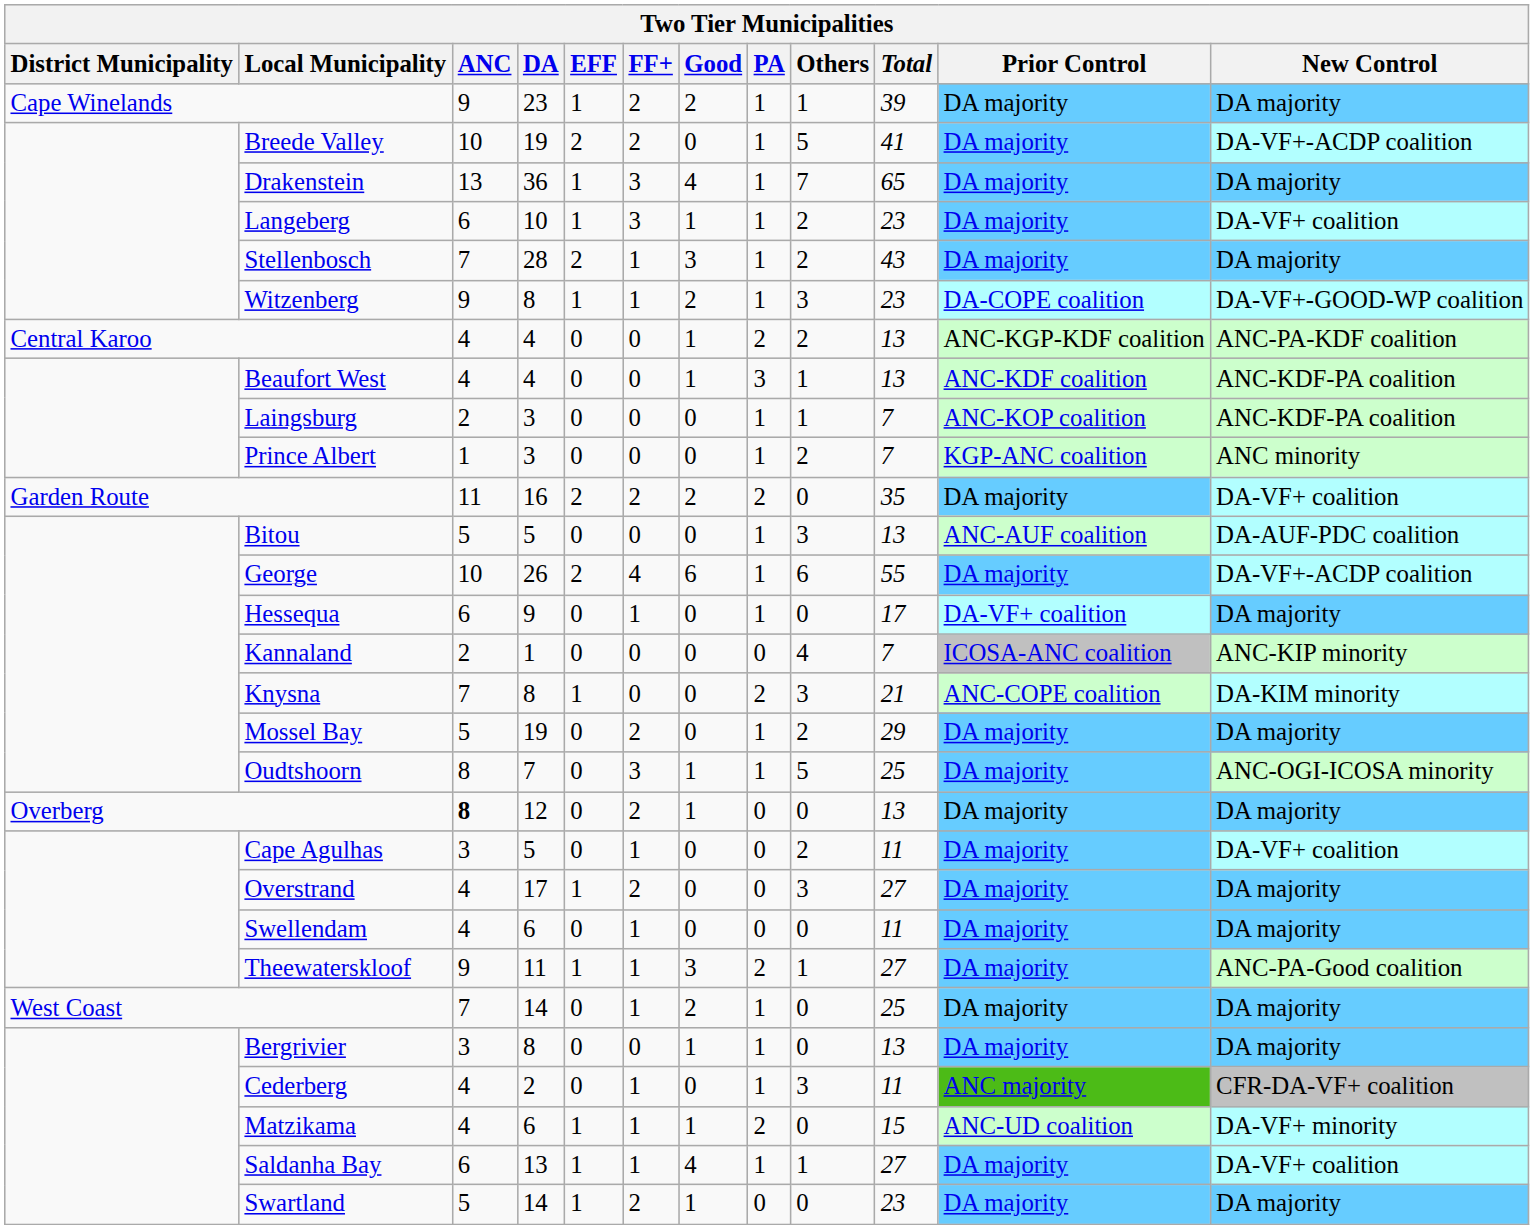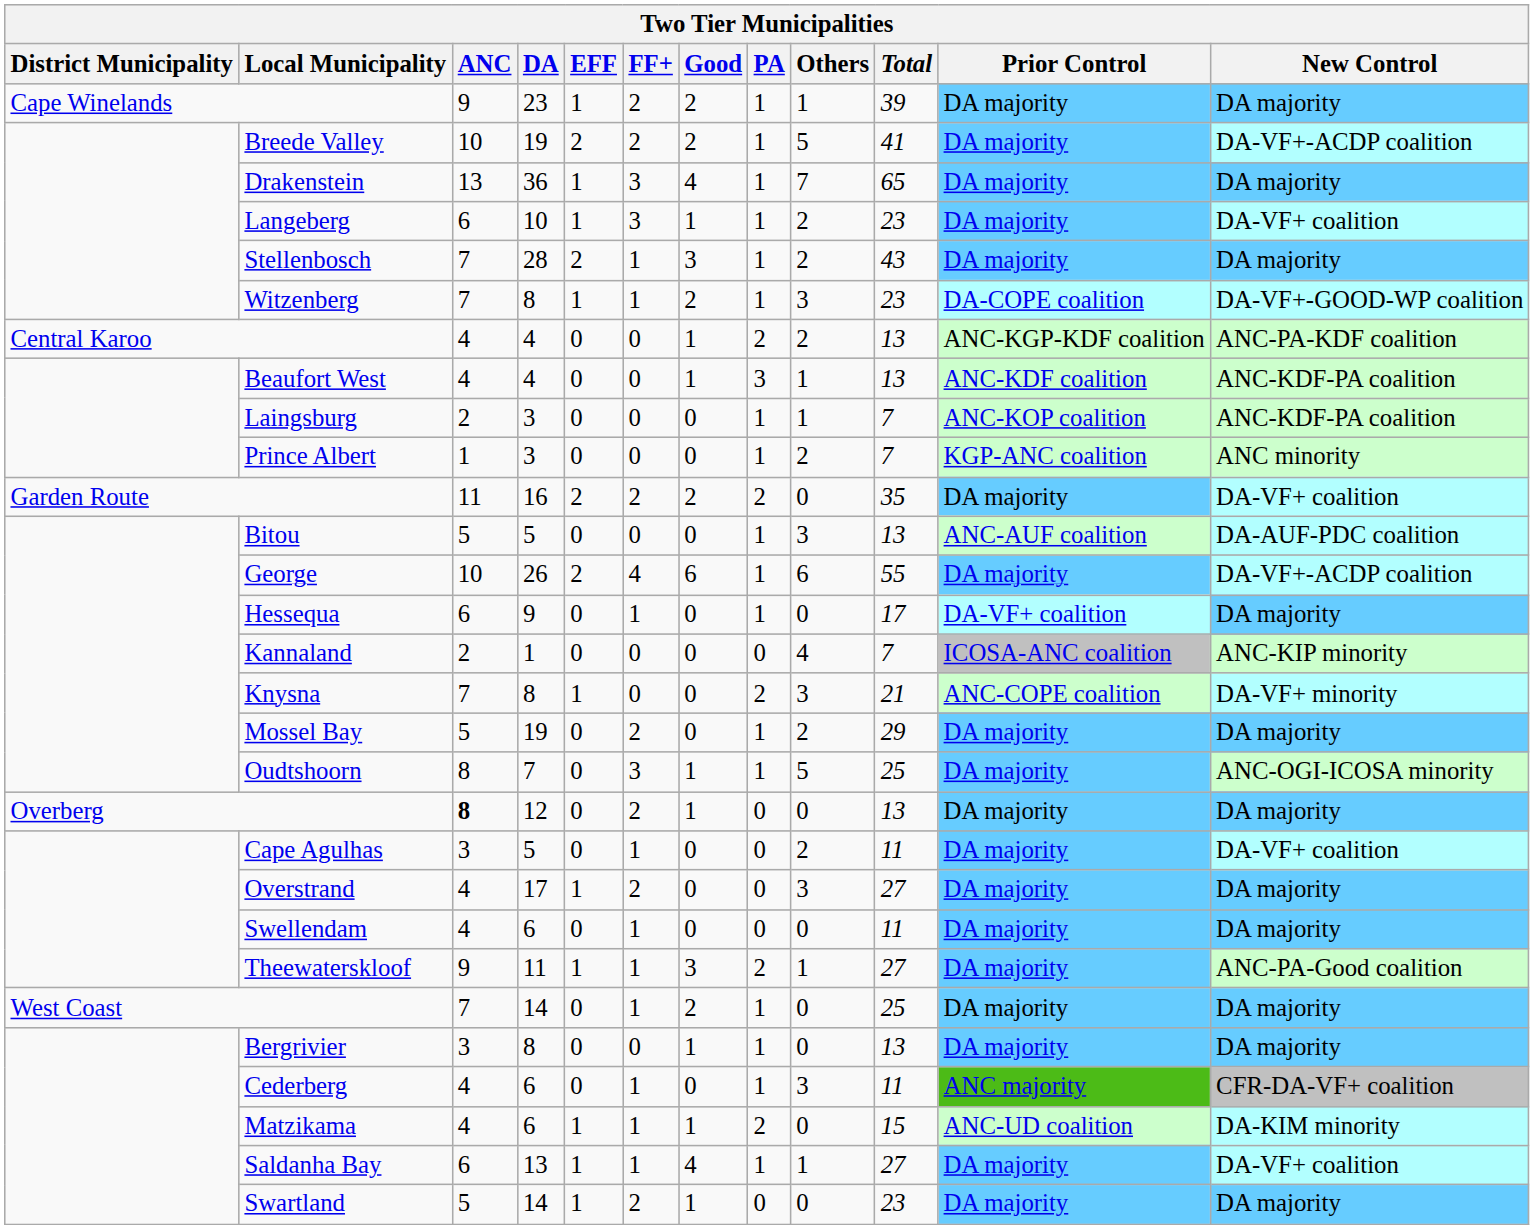(690, 142) 0 -> (690, 142) 2
(464, 299) 9 -> (464, 299) 7
(1308, 692) DA-KIM minority -> (1307, 692) DA-VF+ minority
(529, 1086) 2 -> (529, 1086) 6
(1307, 1125) DA-VF+ minority -> (1308, 1125) DA-KIM minority
